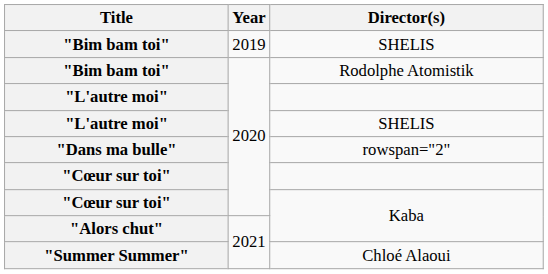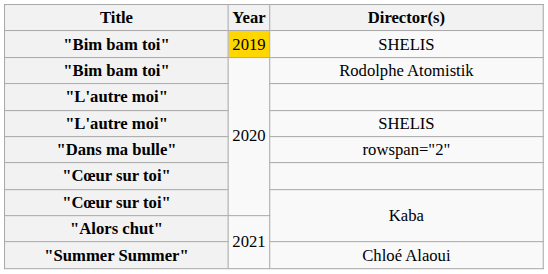(249, 44) no background -> (249, 44) gold background
